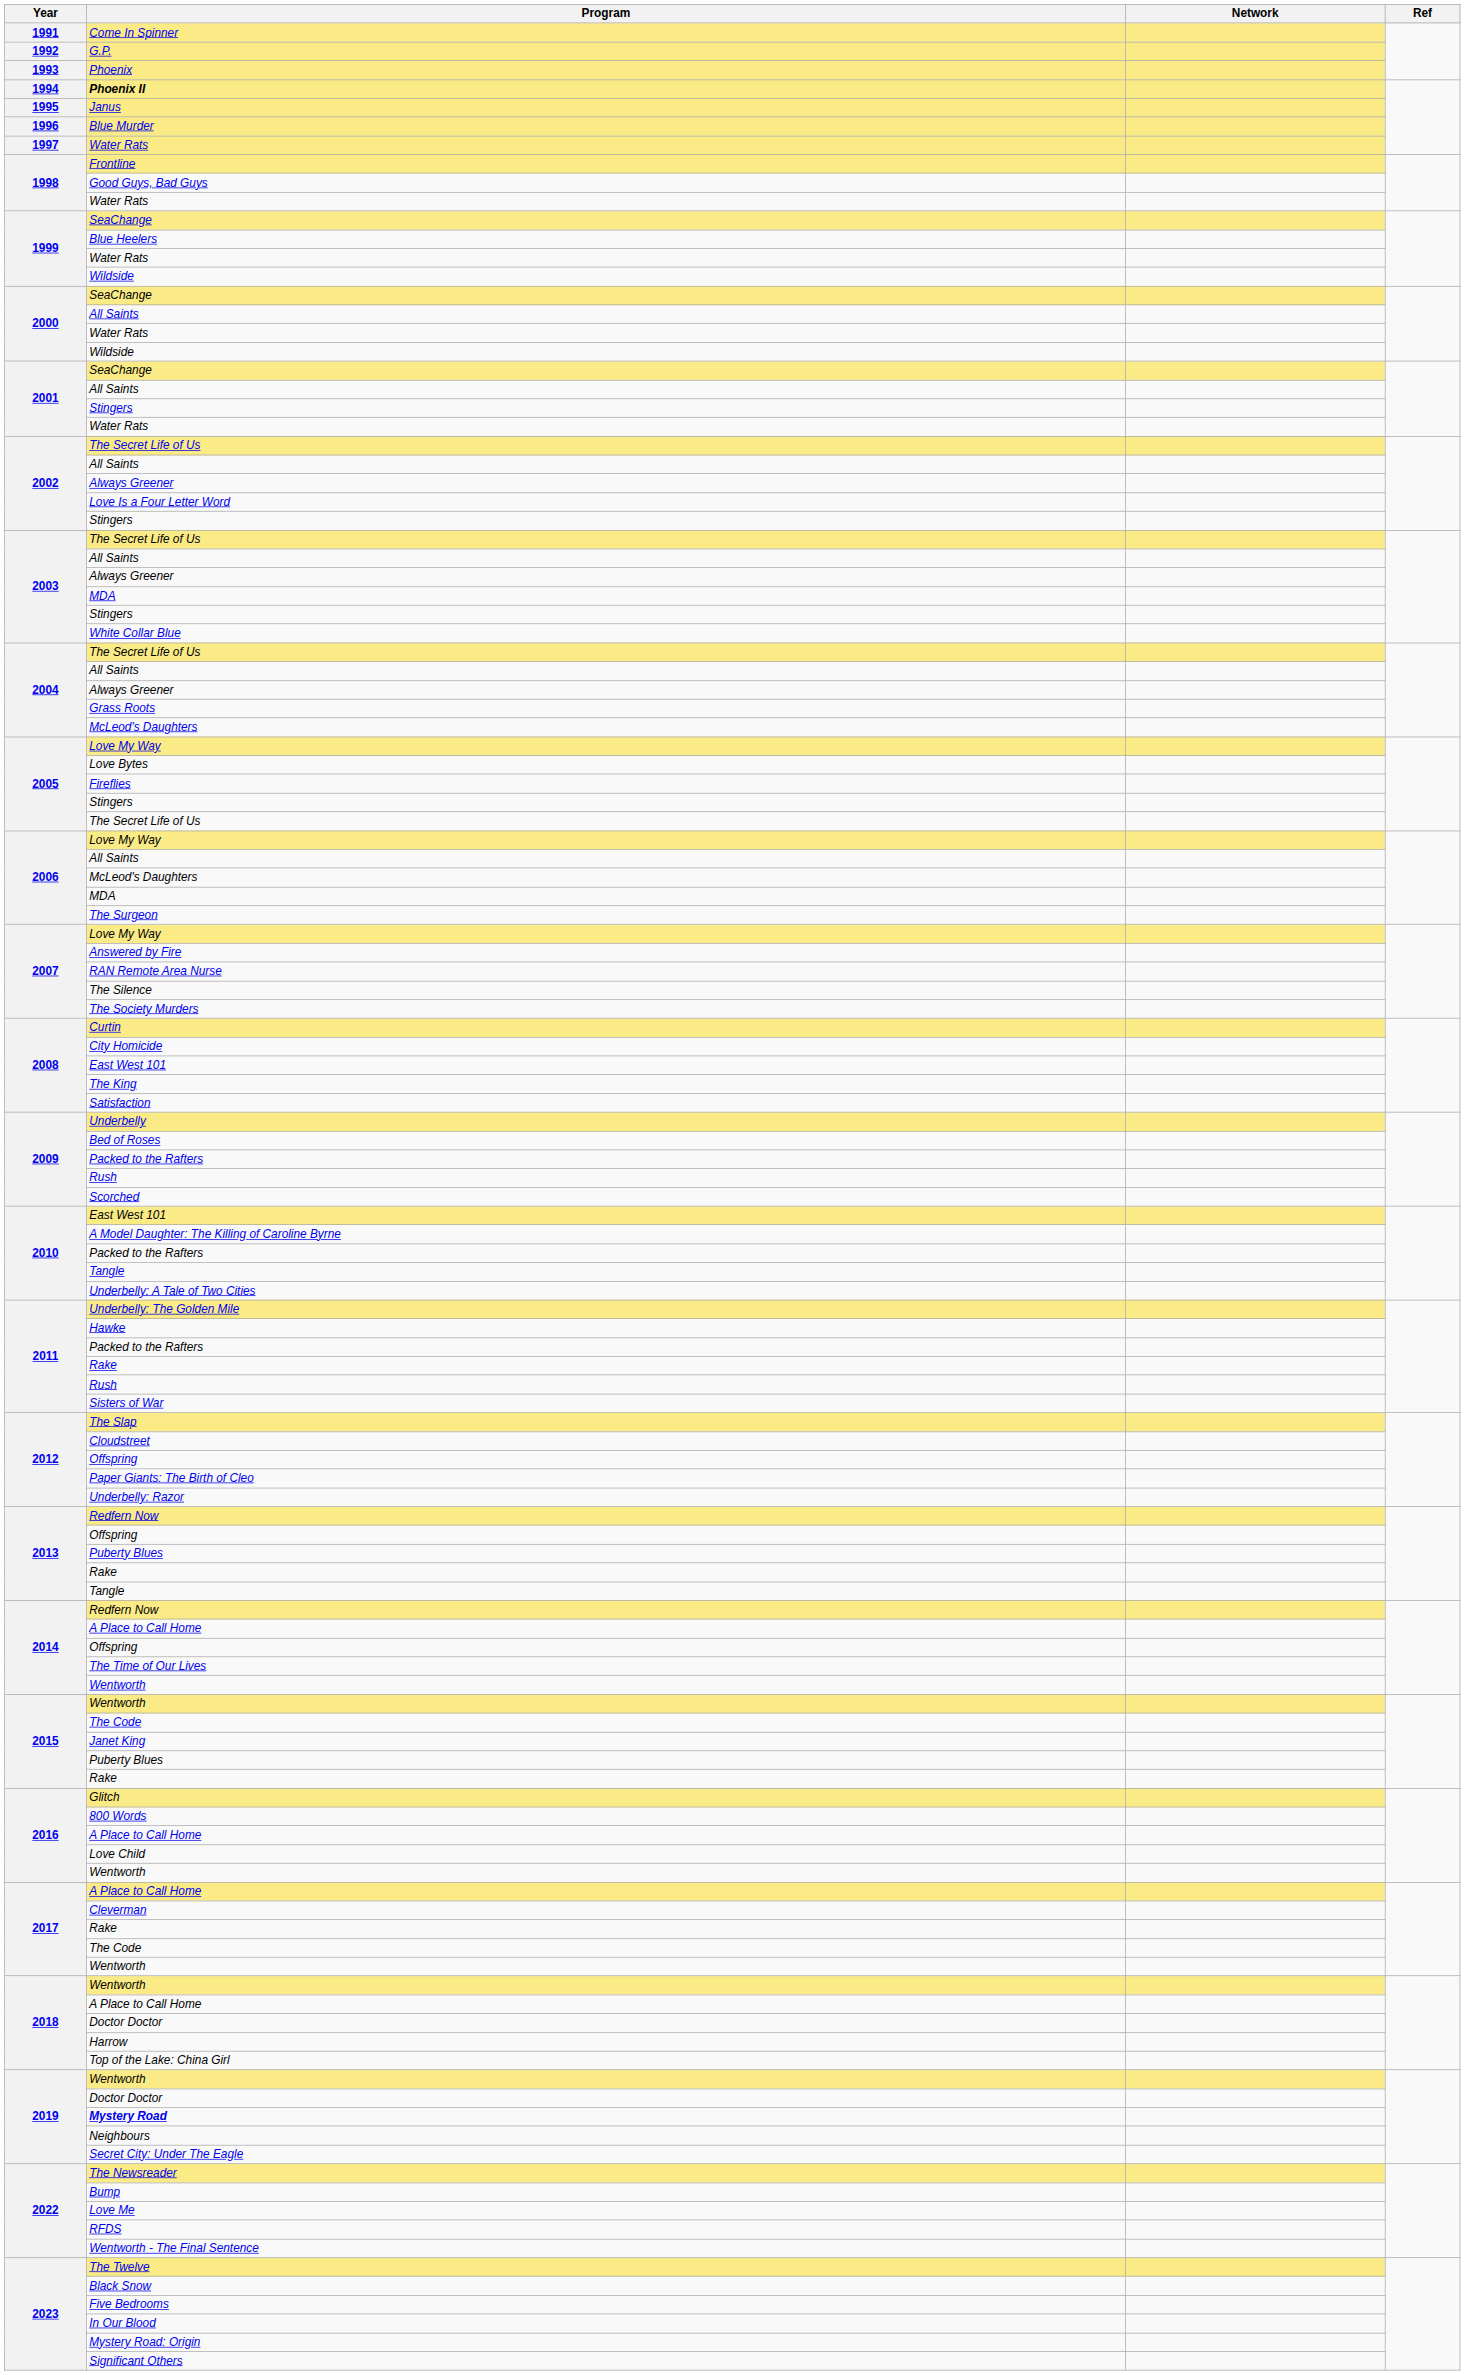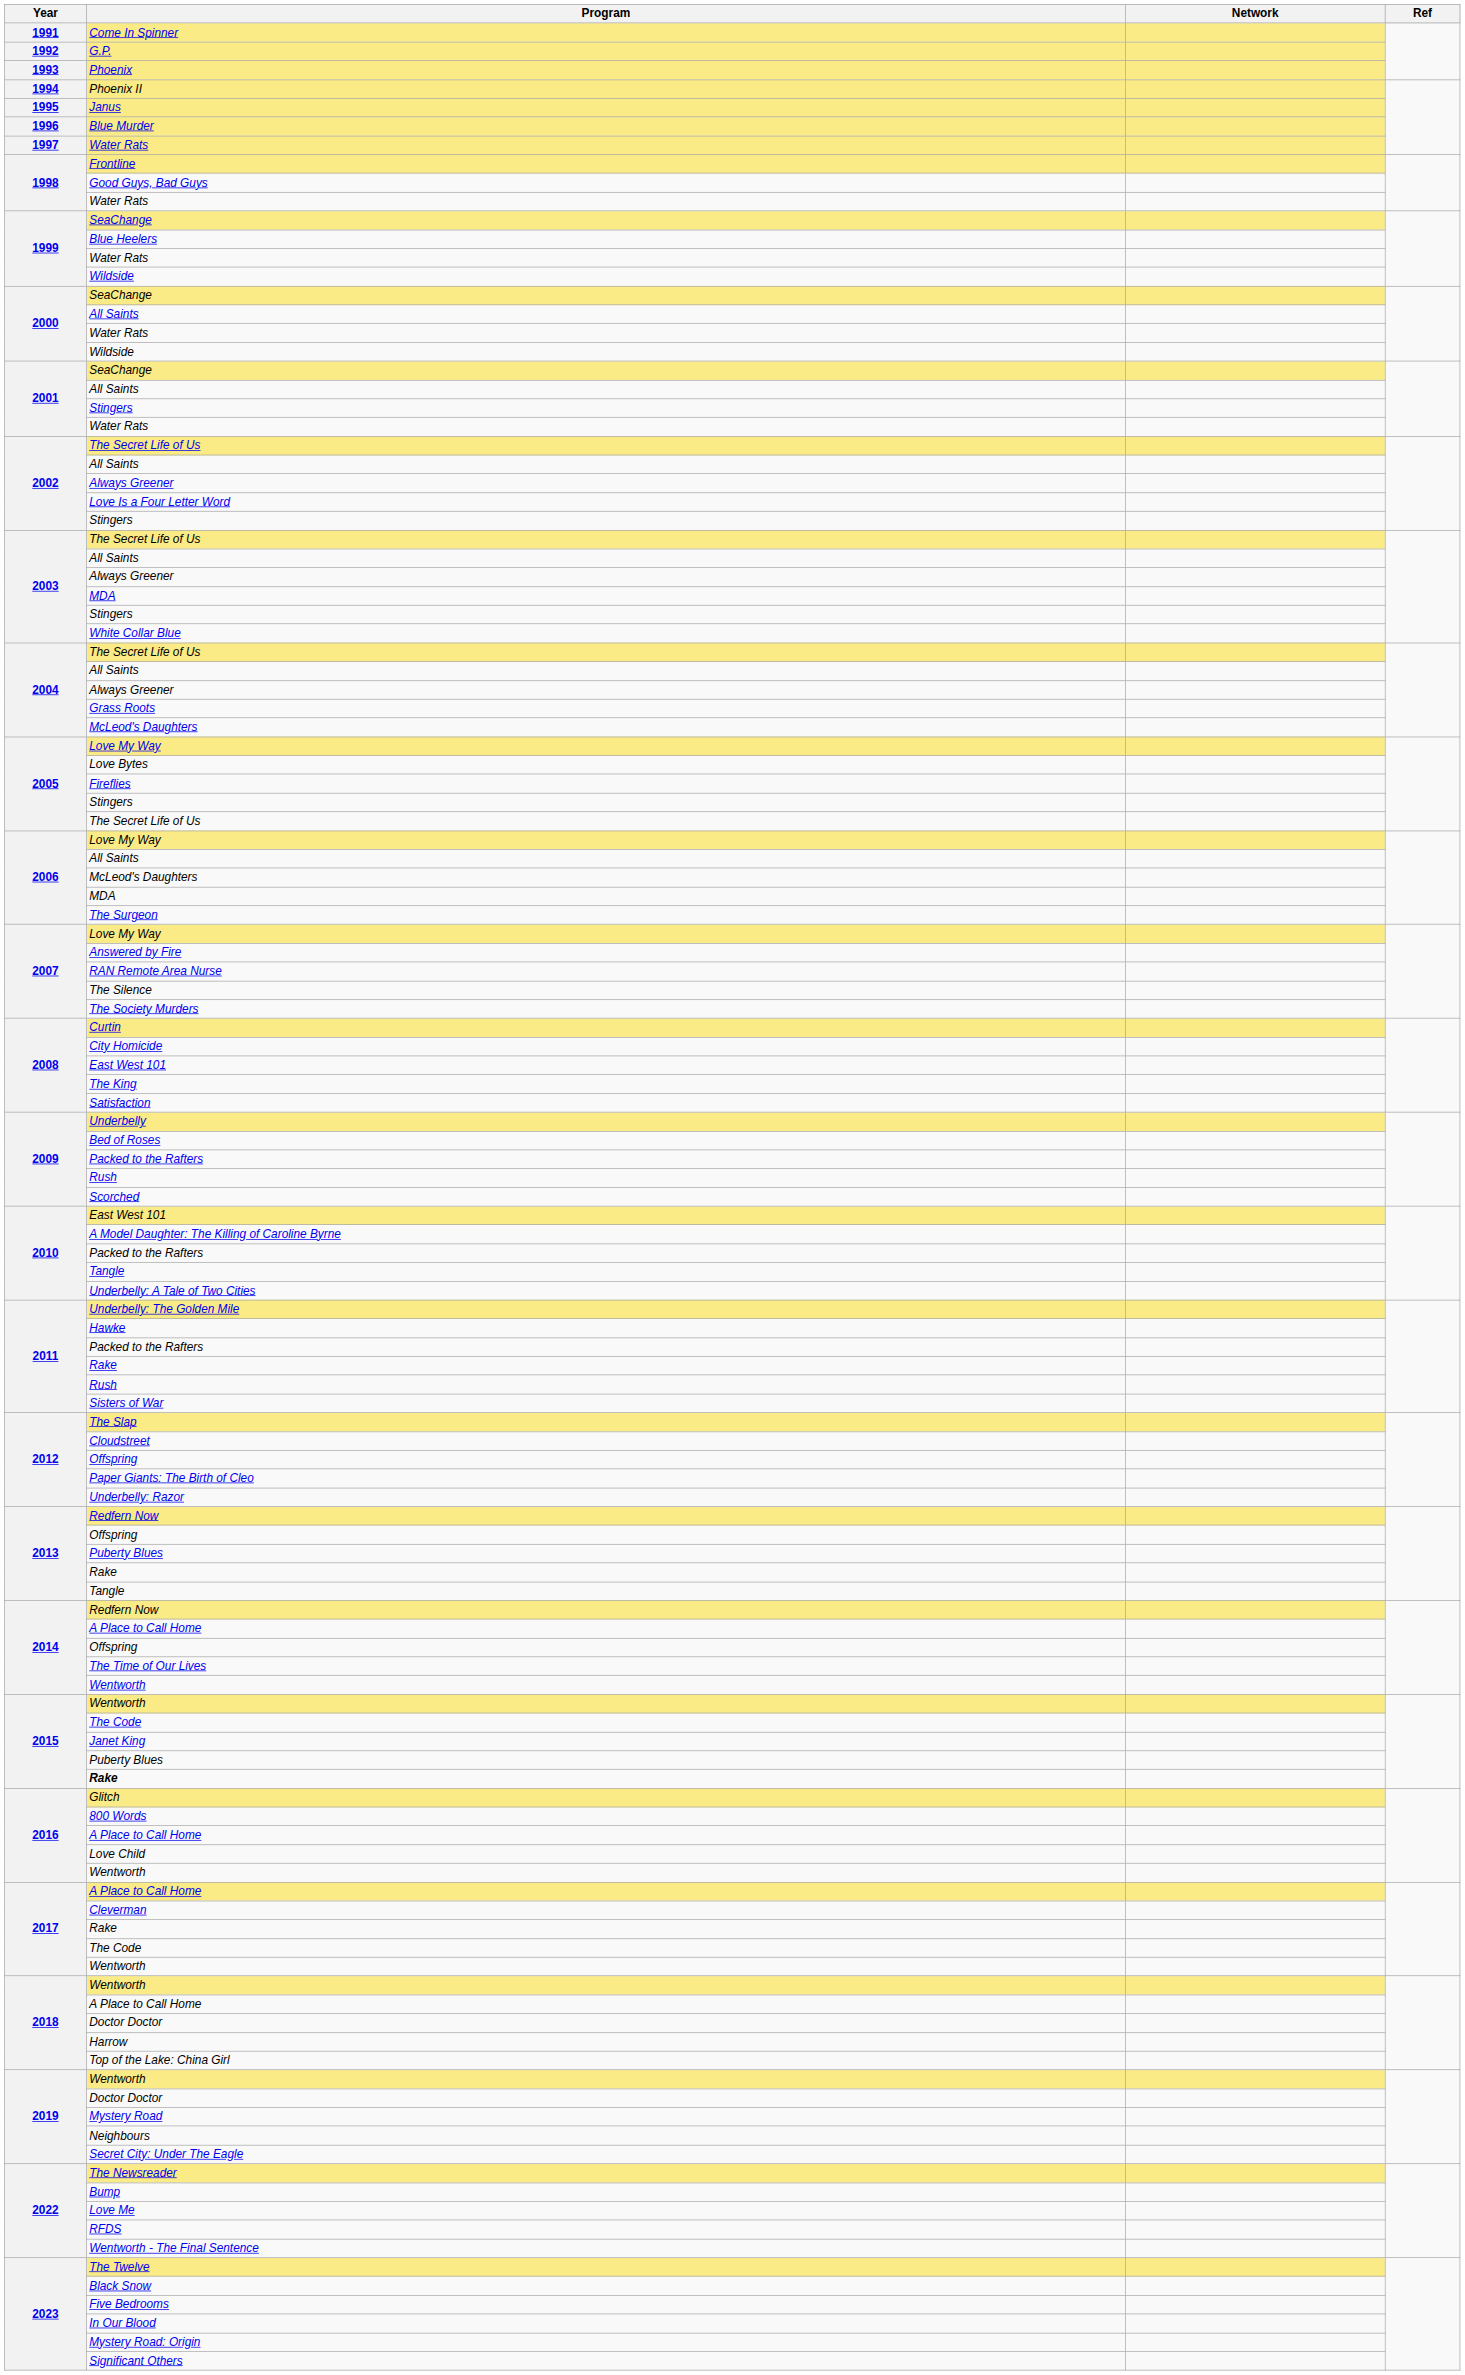(117, 88) bold -> (116, 88) normal
(103, 1778) normal -> (103, 1778) bold
(128, 2116) bold -> (126, 2116) normal
